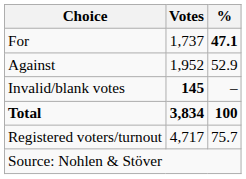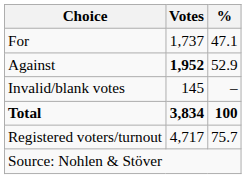(224, 40) bold -> (224, 40) normal
(187, 64) normal -> (187, 64) bold
(193, 88) bold -> (193, 88) normal
